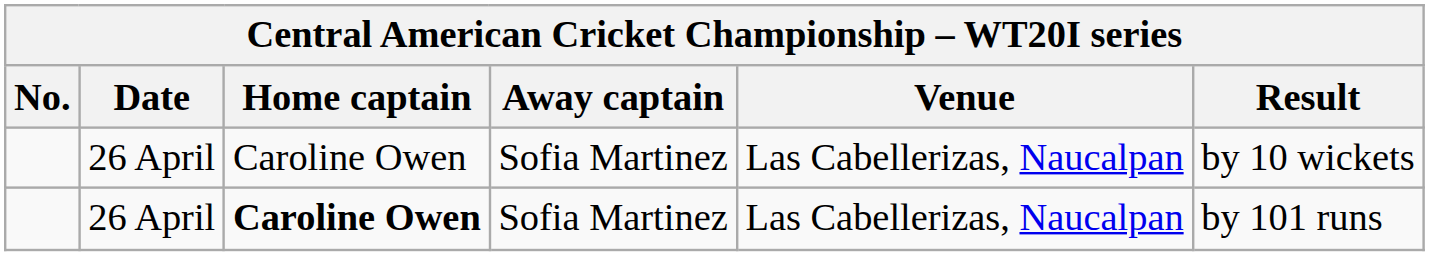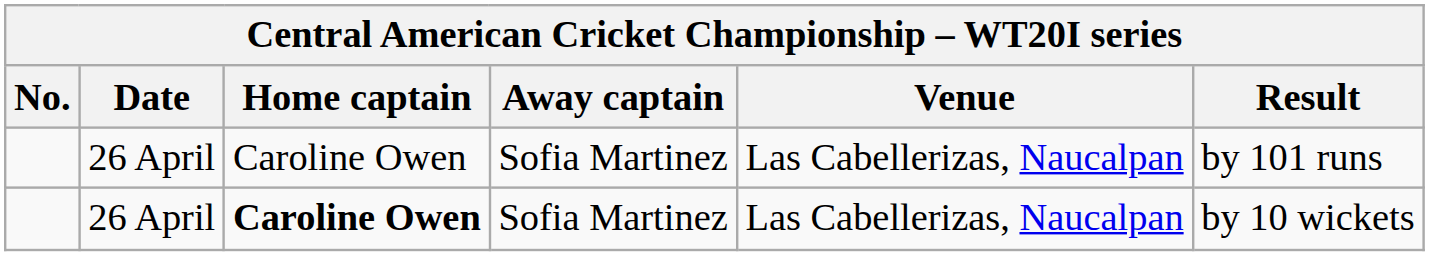(1308, 156) by 10 wickets -> (1292, 156) by 101 runs
(1292, 217) by 101 runs -> (1308, 217) by 10 wickets
